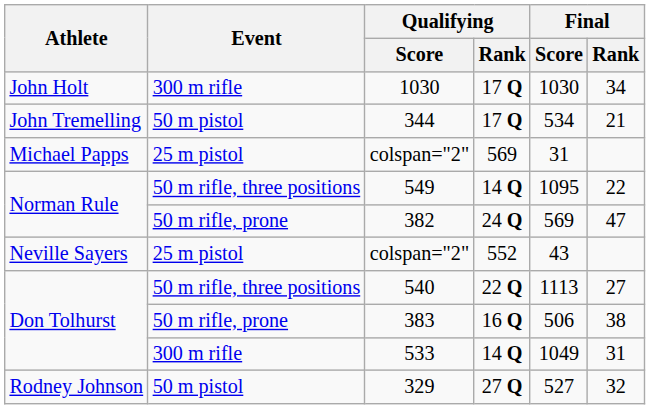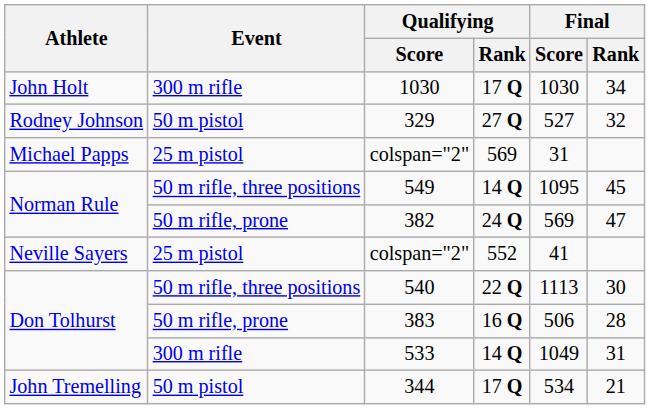rows swapped: (419, 387) <-> (419, 121)
(616, 187) 22 -> (616, 187) 45
(559, 254) 43 -> (559, 254) 41
(616, 287) 27 -> (616, 287) 30
(616, 320) 38 -> (616, 320) 28
